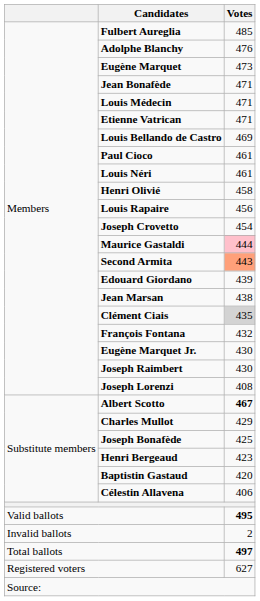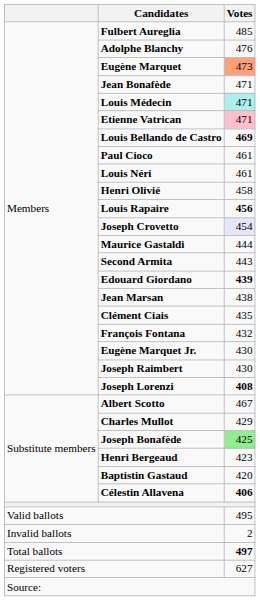(244, 66) no background -> (244, 66) lightsalmon background
(244, 102) no background -> (244, 102) paleturquoise background
(244, 119) no background -> (244, 119) pink background
(244, 137) normal -> (244, 137) bold
(244, 208) normal -> (244, 208) bold
(244, 226) no background -> (244, 226) lavender background
(244, 244) pink background -> (244, 244) no background
(244, 262) lightsalmon background -> (244, 262) no background
(244, 279) normal -> (244, 279) bold
(244, 315) lightgrey background -> (244, 315) no background
(244, 386) normal -> (244, 386) bold
(244, 404) bold -> (244, 404) normal
(244, 439) no background -> (244, 439) lightgreen background
(244, 492) normal -> (244, 492) bold
(244, 515) bold -> (244, 515) normal
